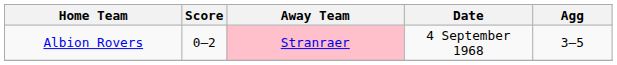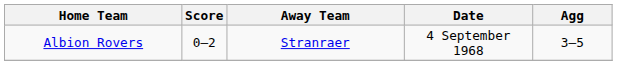(315, 43) pink background -> (315, 43) no background
